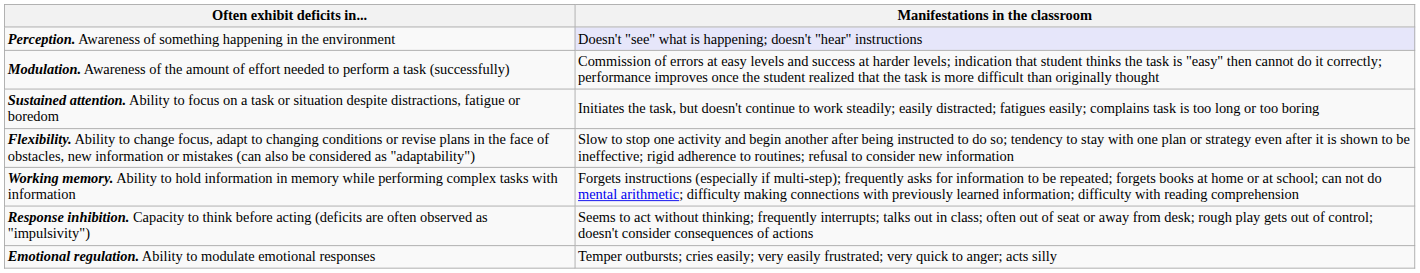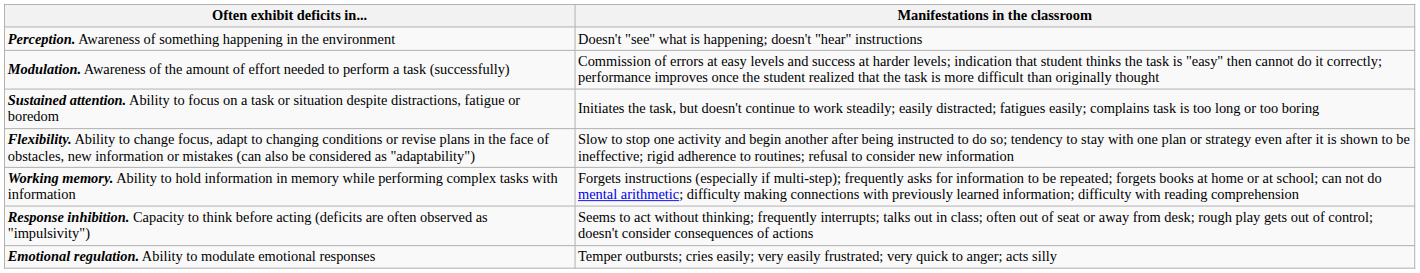(750, 38) lavender background -> (750, 38) no background
